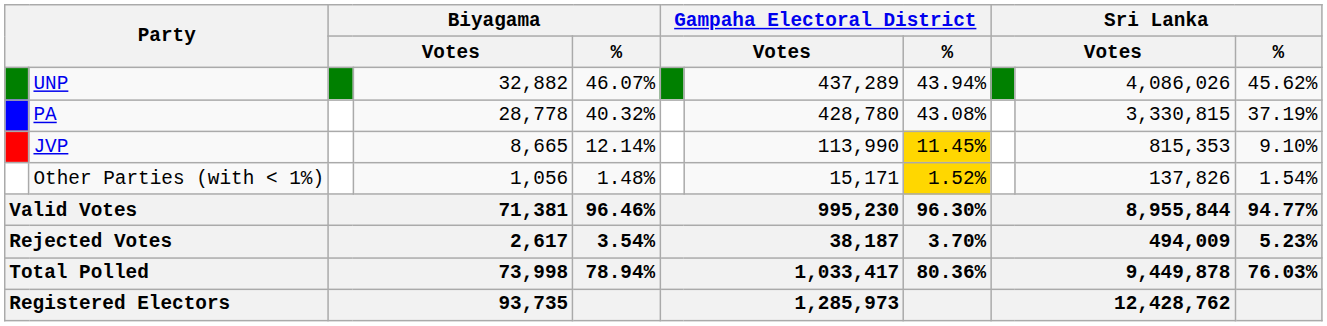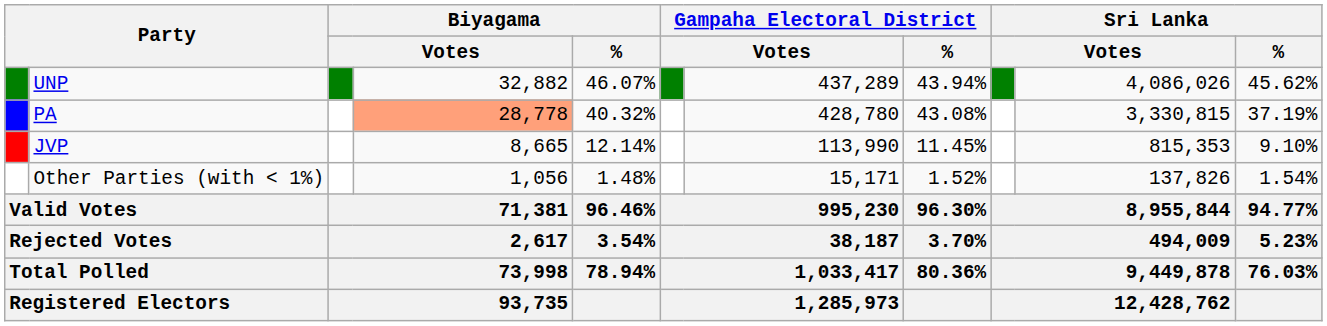(533, 115) no background -> (533, 115) lightsalmon background
(951, 147) gold background -> (951, 147) no background
(957, 178) gold background -> (957, 178) no background
